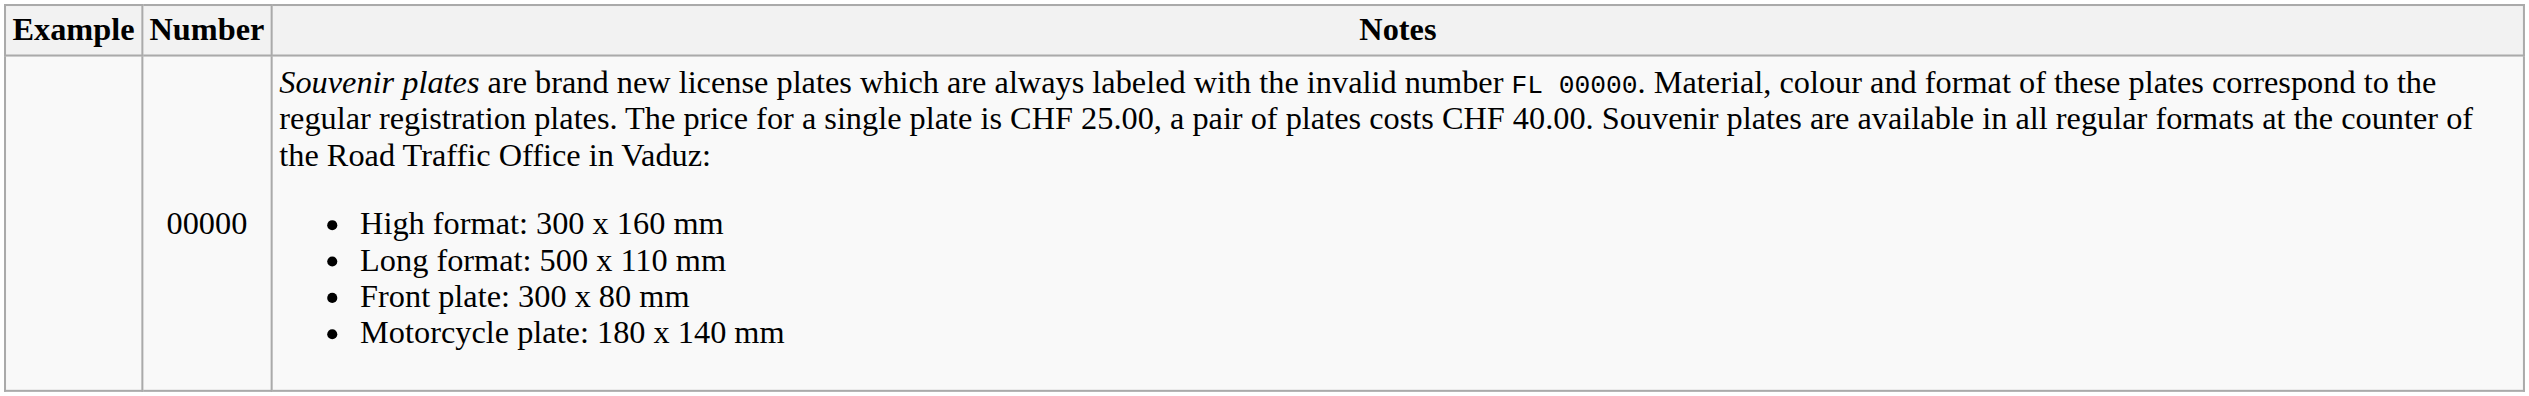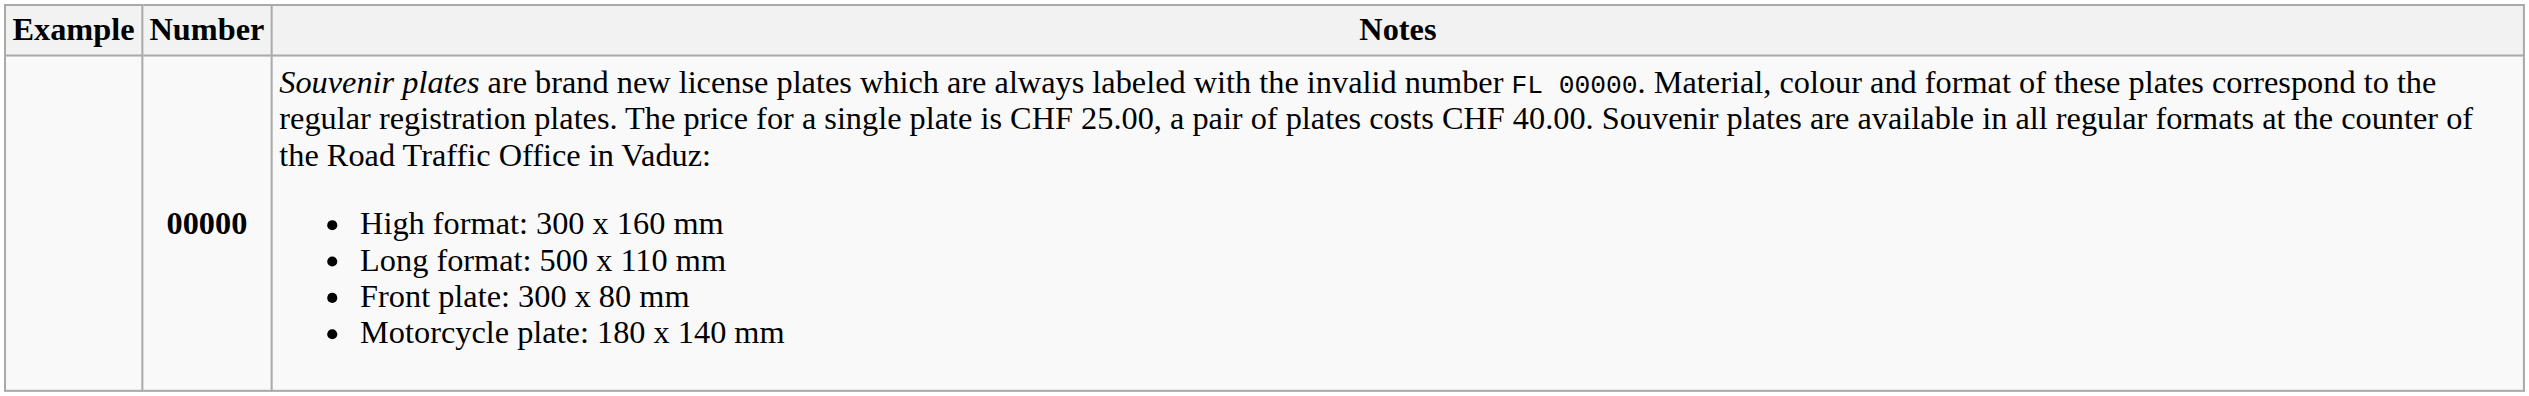(207, 222) normal -> (207, 222) bold
